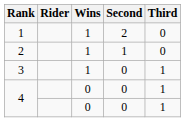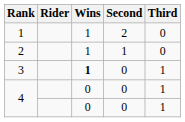(88, 70) normal -> (88, 70) bold
